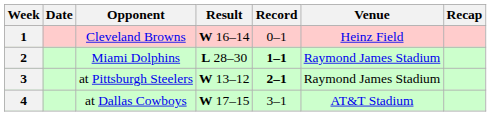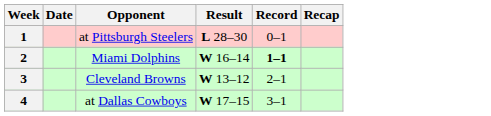- column: (372, 15)
(136, 36) Cleveland Browns -> (136, 36) at Pittsburgh Steelers
(224, 36) W 16–14 -> (224, 36) L 28–30
(224, 57) L 28–30 -> (224, 57) W 16–14
(136, 79) at Pittsburgh Steelers -> (136, 79) Cleveland Browns
(277, 79) bold -> (277, 79) normal
